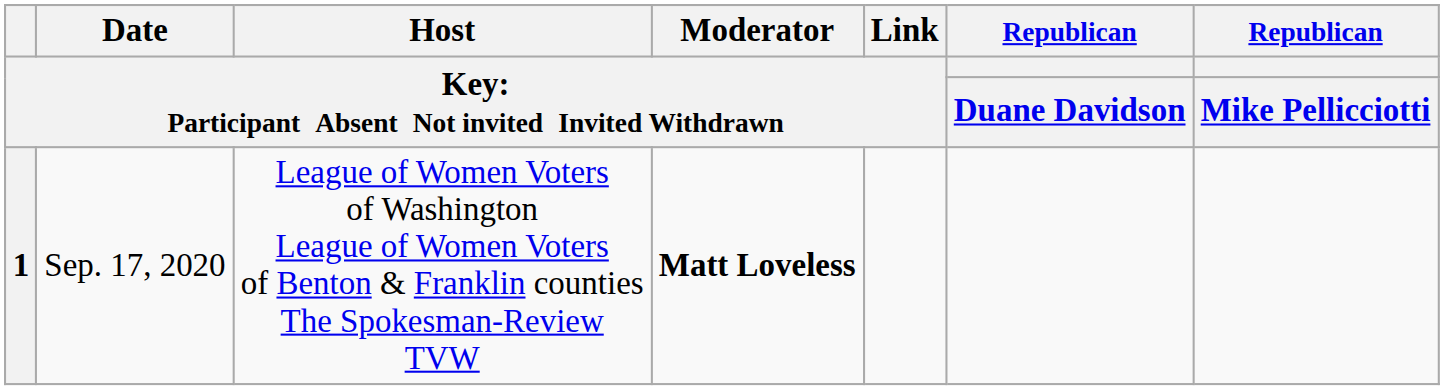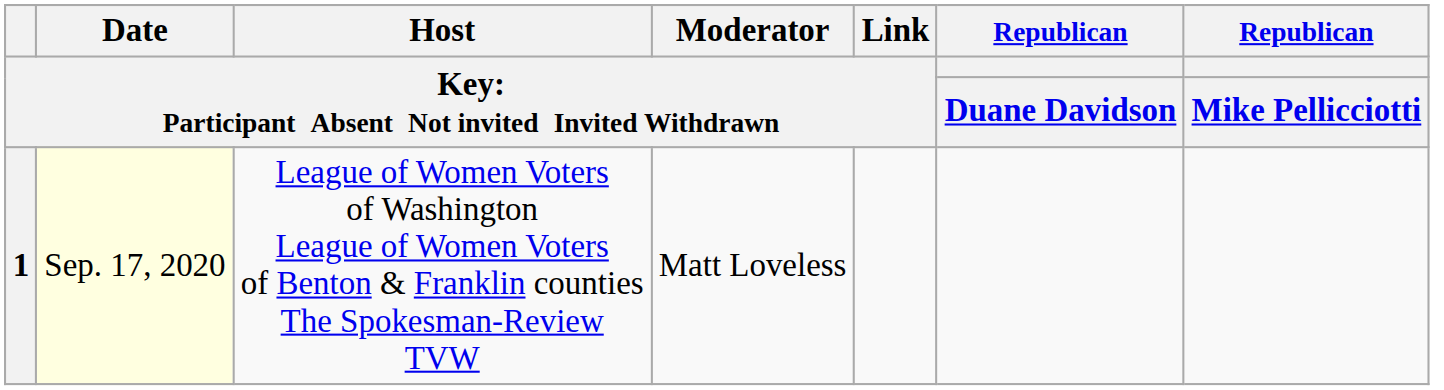(135, 264) no background -> (135, 264) lightyellow background
(757, 264) bold -> (753, 264) normal
